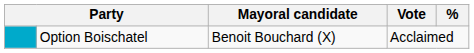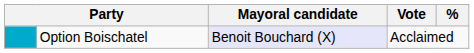(274, 37) no background -> (274, 37) lavender background
